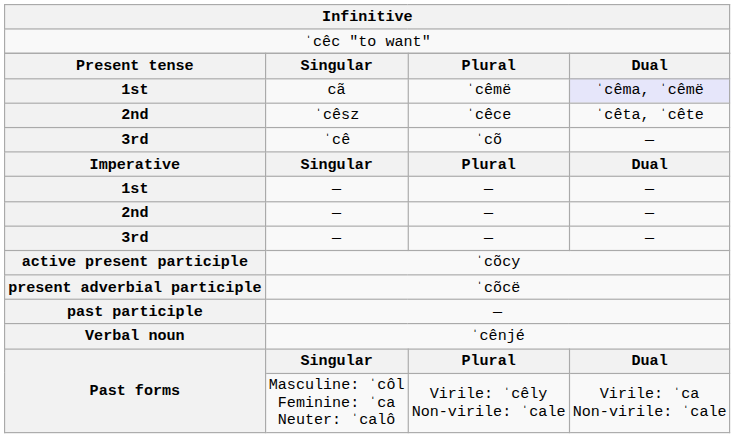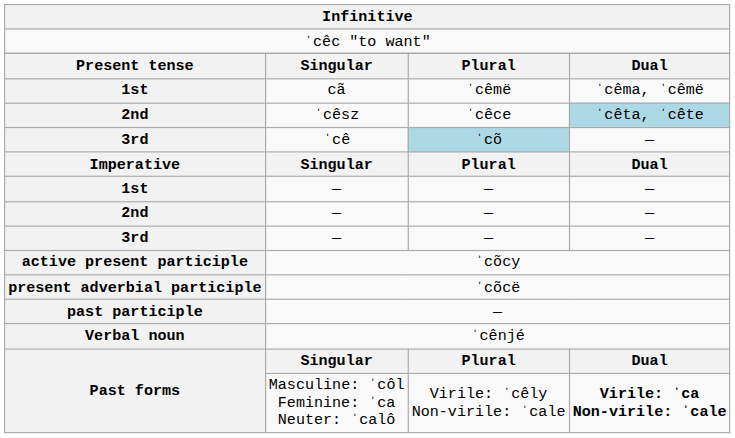(650, 91) lavender background -> (650, 91) no background
(650, 115) no background -> (650, 115) lightblue background
(489, 140) no background -> (489, 140) lightblue background
(650, 403) normal -> (650, 403) bold
